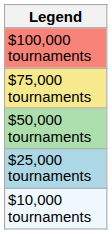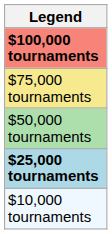(50, 48) normal -> (53, 48) bold
(50, 168) normal -> (53, 168) bold
